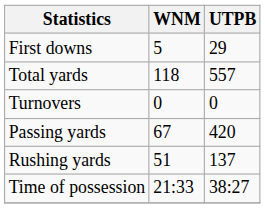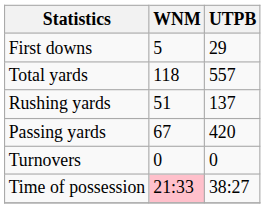rows swapped: (60, 160) <-> (45, 103)
(174, 188) no background -> (174, 188) pink background
